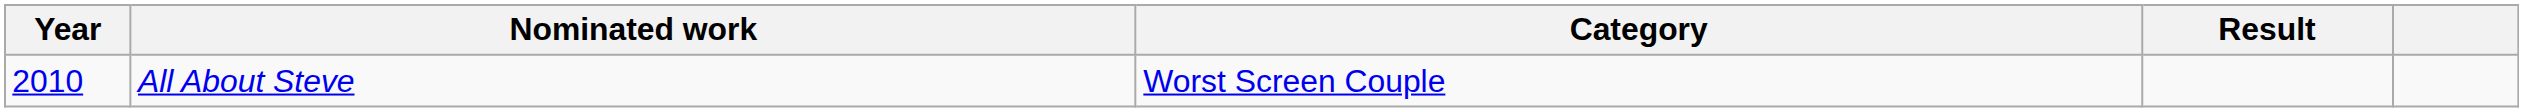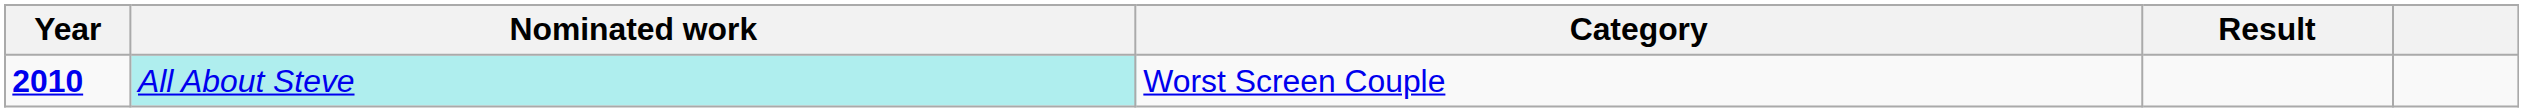(48, 80) normal -> (48, 80) bold
(246, 80) no background -> (246, 80) paleturquoise background
